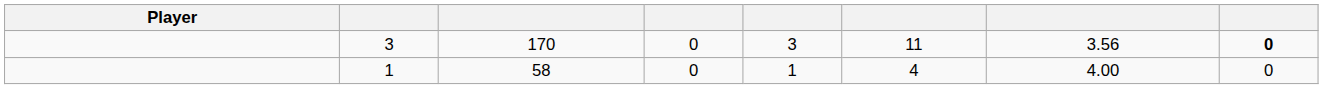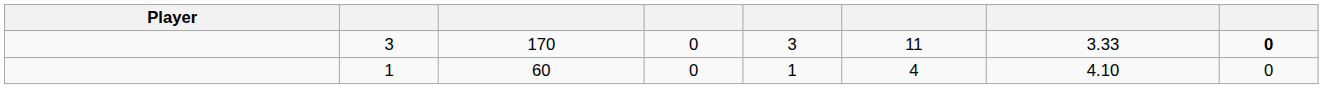(1103, 44) 3.56 -> (1103, 44) 3.33
(541, 70) 58 -> (541, 70) 60
(1103, 70) 4.00 -> (1103, 70) 4.10
